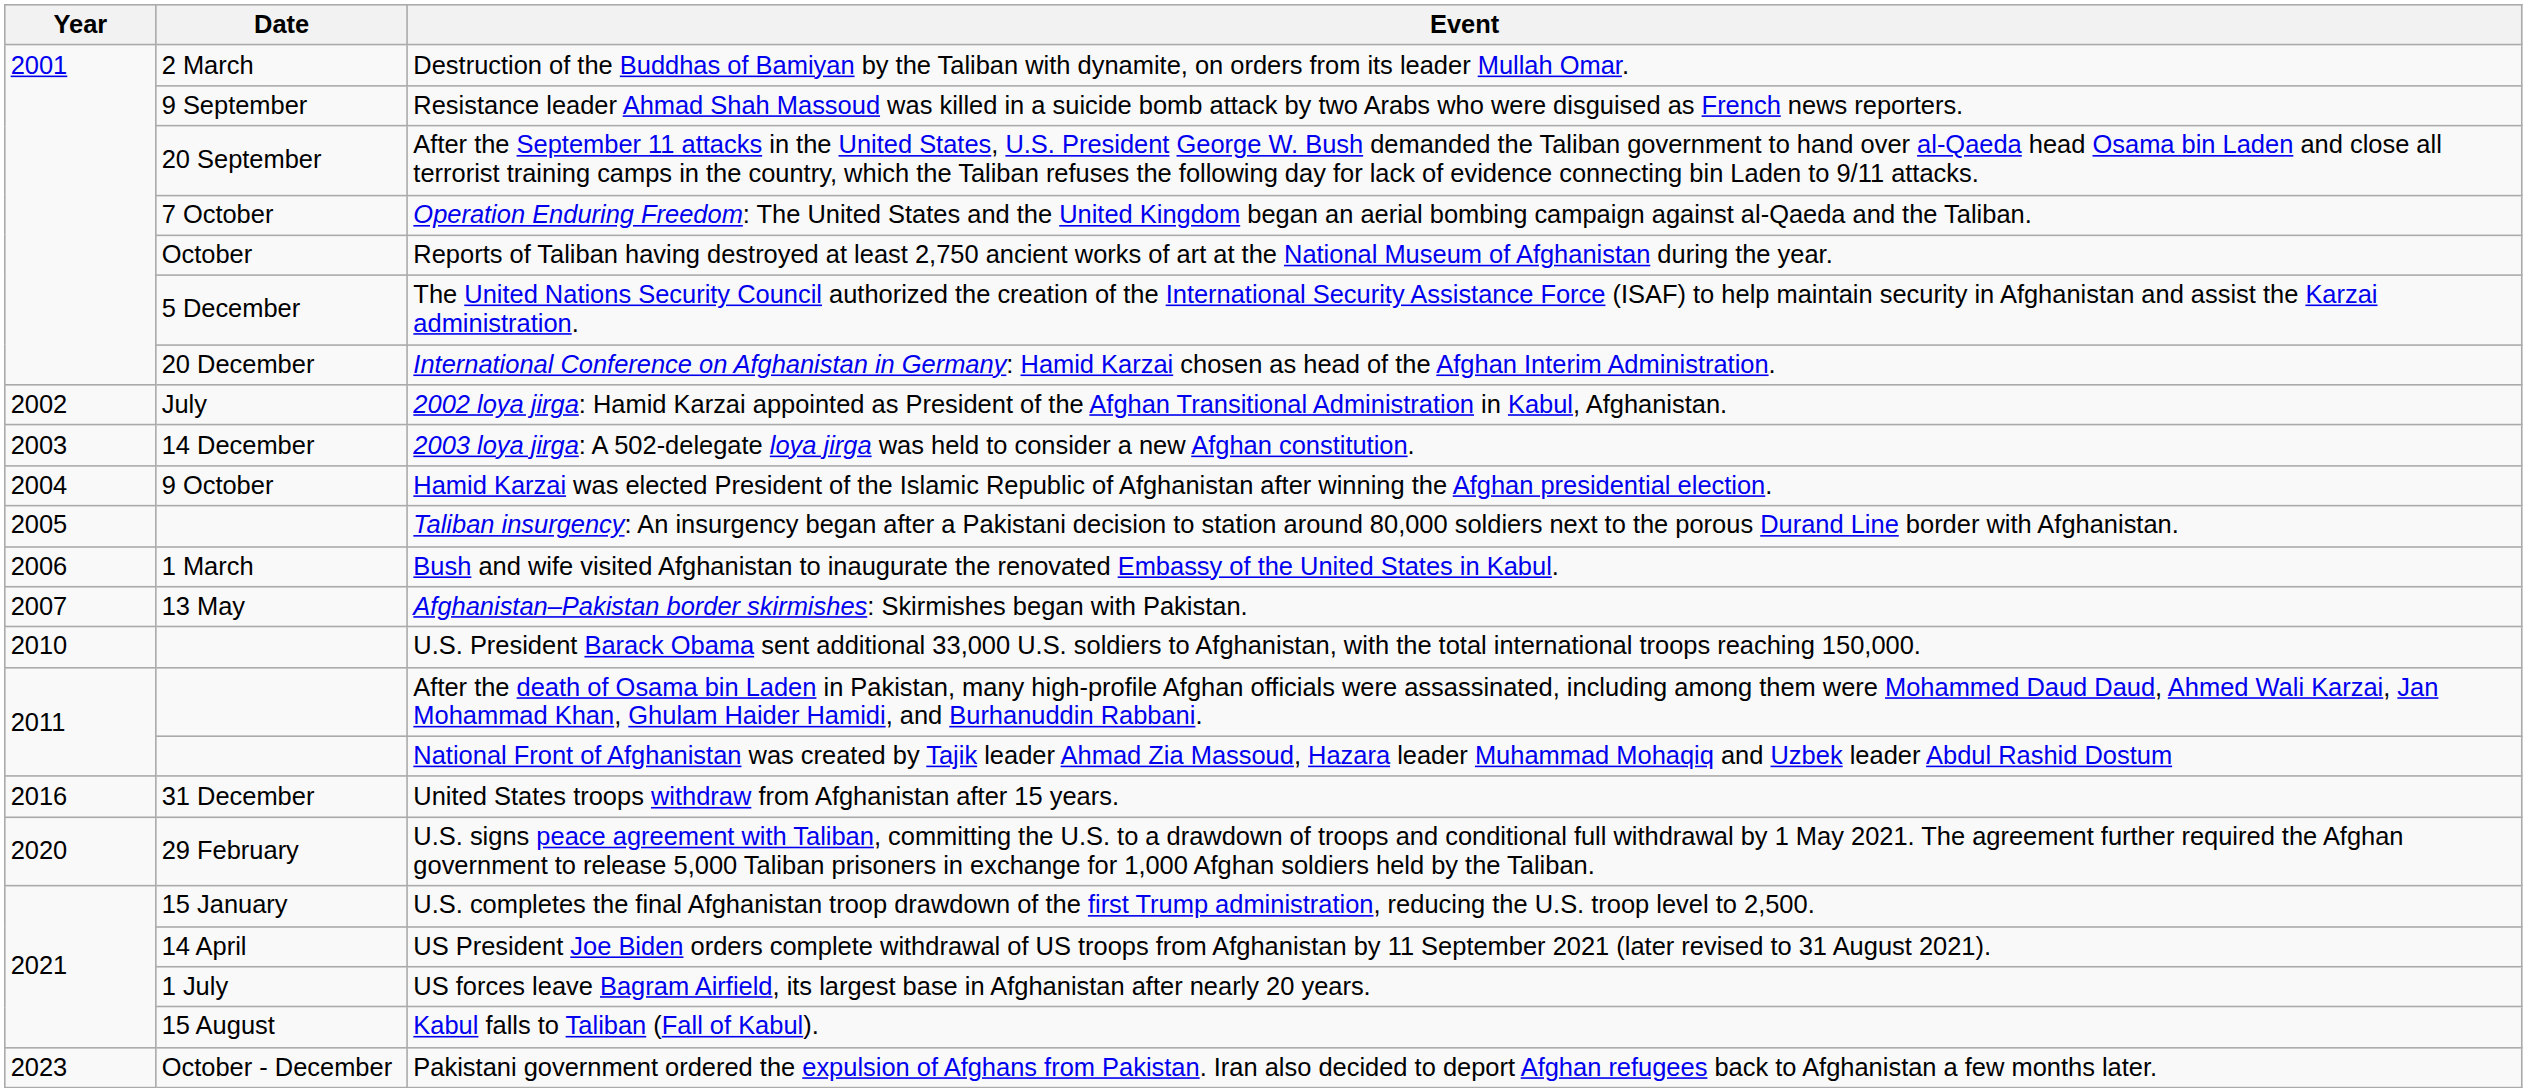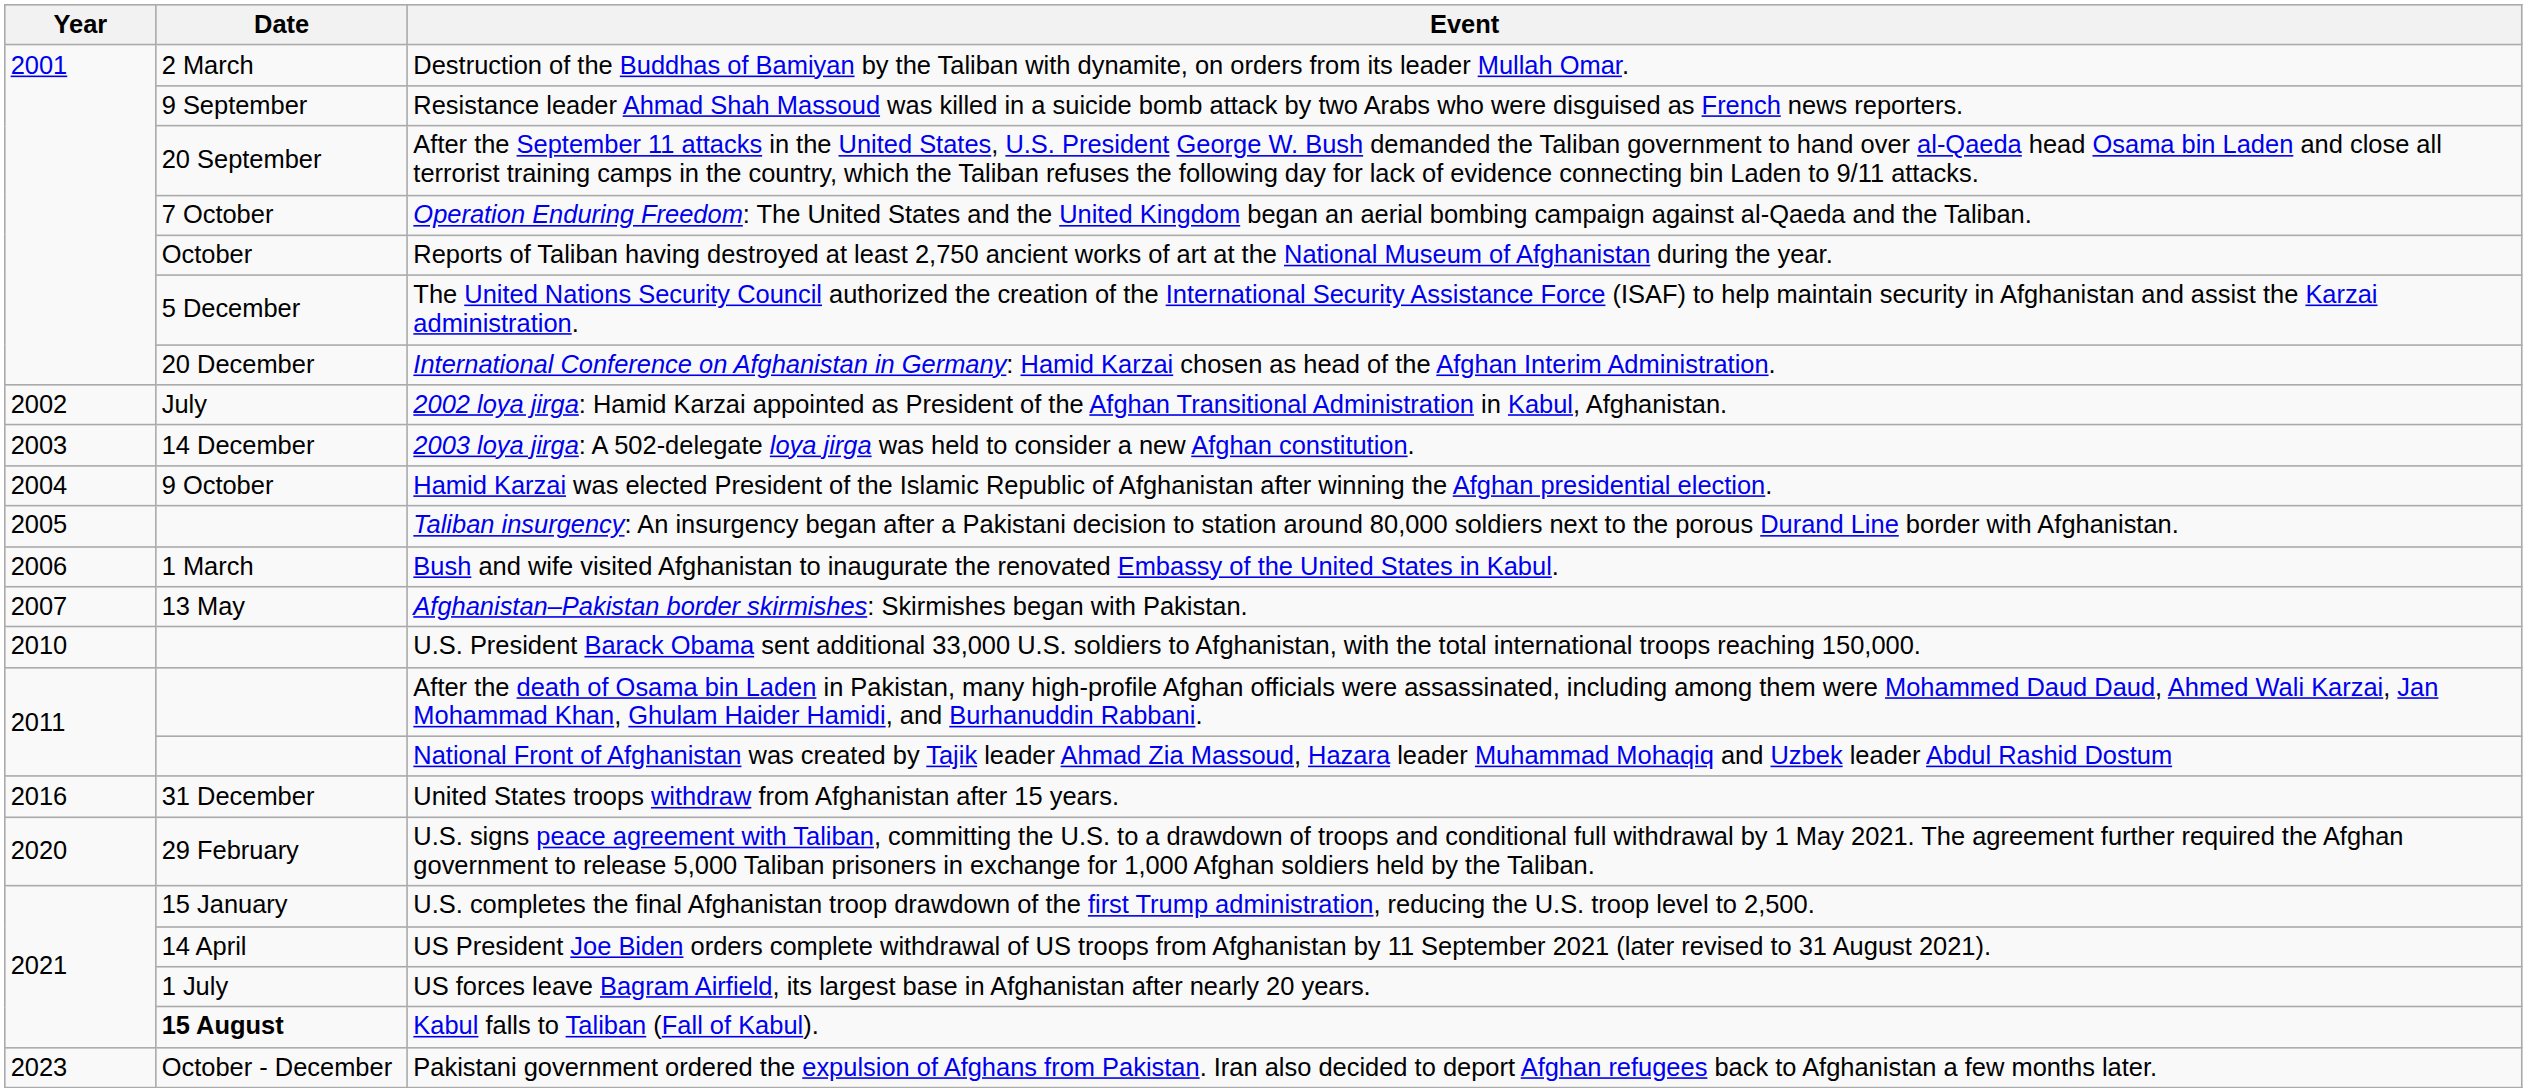(218, 1026) normal -> (223, 1026) bold
